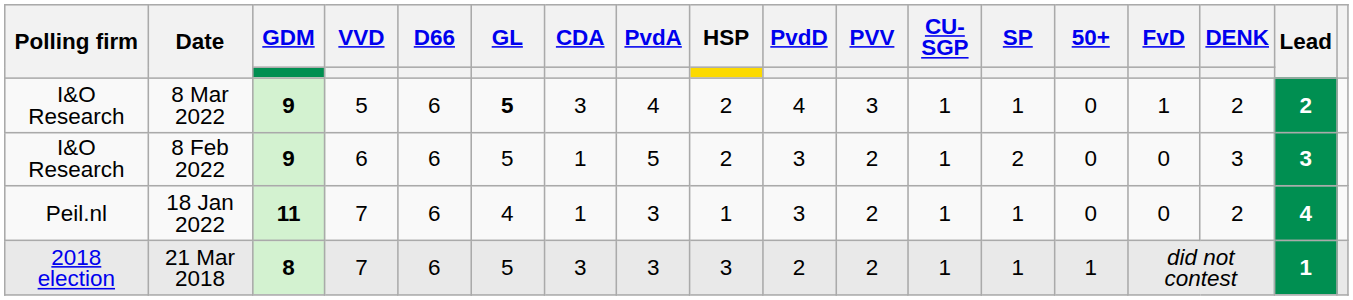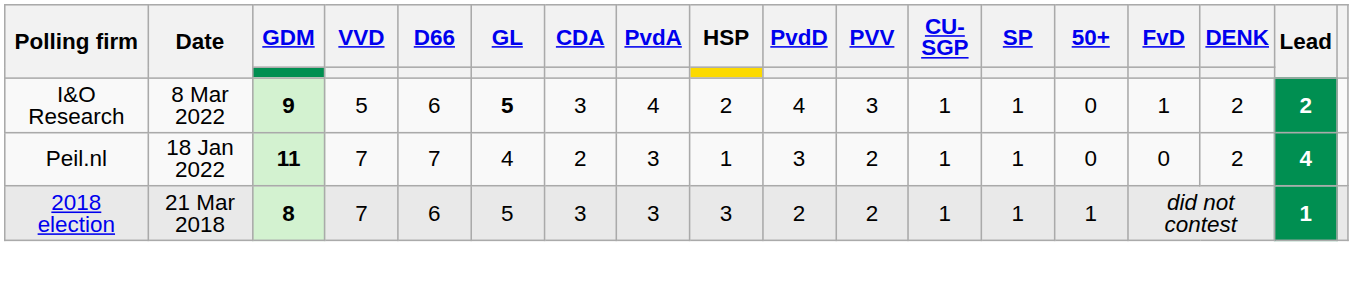- row: (200, 159)
(434, 214) 6 -> (434, 159) 7
(580, 214) 1 -> (580, 159) 2
